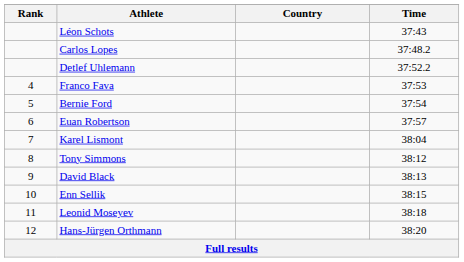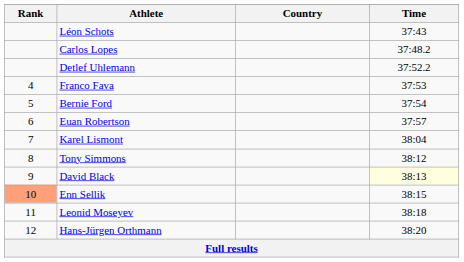(414, 176) no background -> (414, 176) lightyellow background
(31, 194) no background -> (31, 194) lightsalmon background
